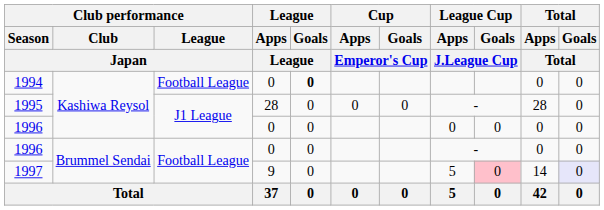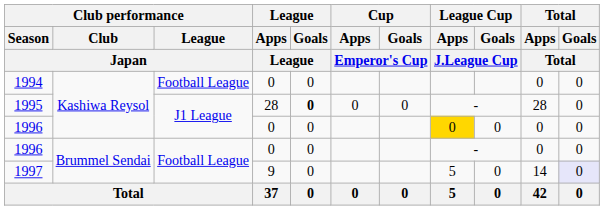(311, 82) bold -> (311, 82) normal
(311, 104) normal -> (311, 104) bold
(452, 127) no background -> (452, 127) gold background
(497, 171) pink background -> (497, 171) no background
